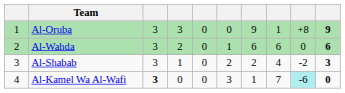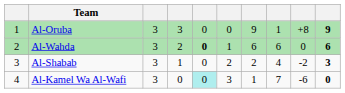(204, 46) normal -> (204, 46) bold
(155, 79) bold -> (155, 79) normal
(204, 79) no background -> (204, 79) paleturquoise background
(303, 79) paleturquoise background -> (303, 79) no background
